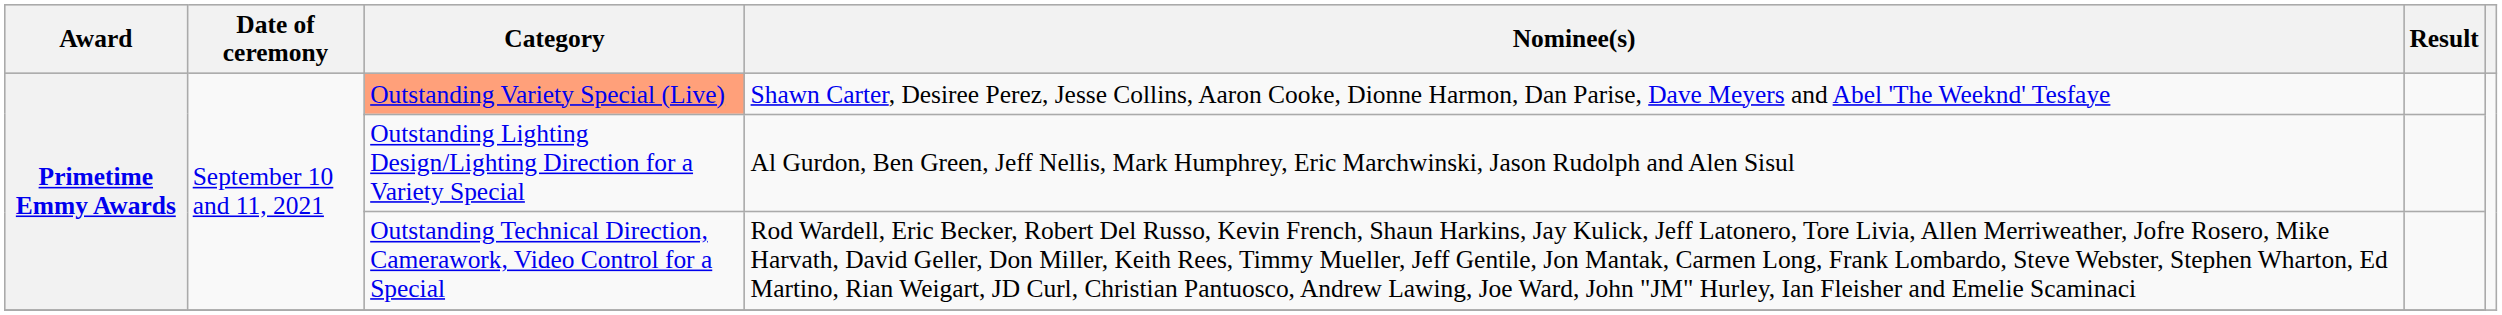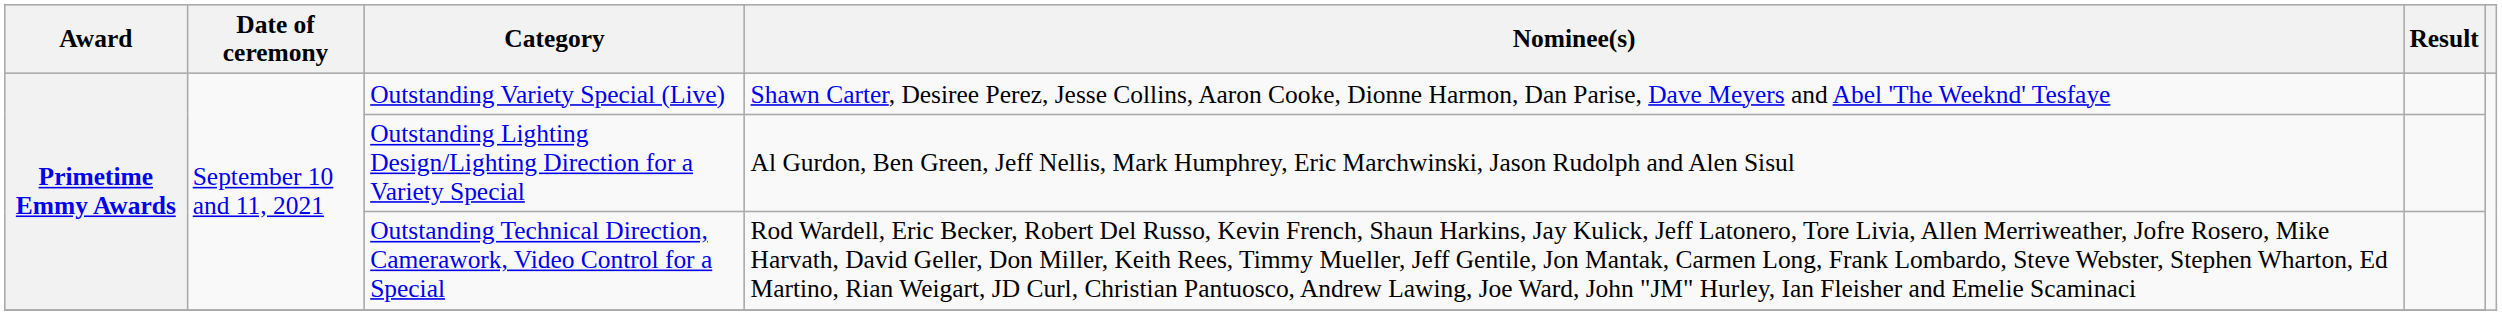(548, 93) lightsalmon background -> (548, 93) no background
